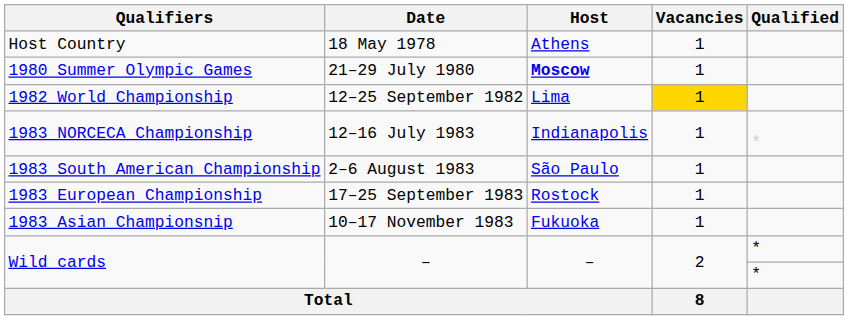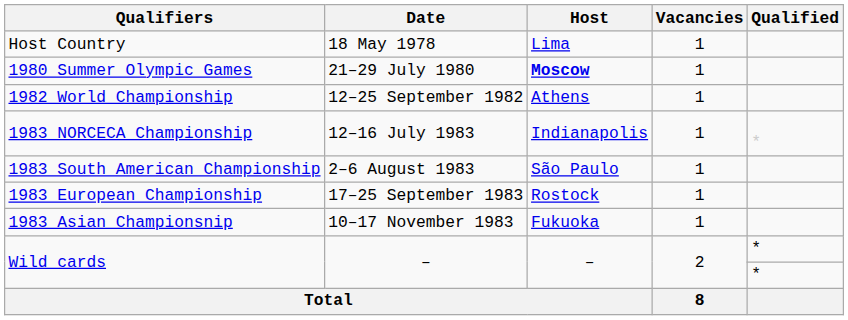(560, 44) Athens -> (551, 44) Lima
(551, 97) Lima -> (560, 97) Athens
(700, 97) gold background -> (700, 97) no background
